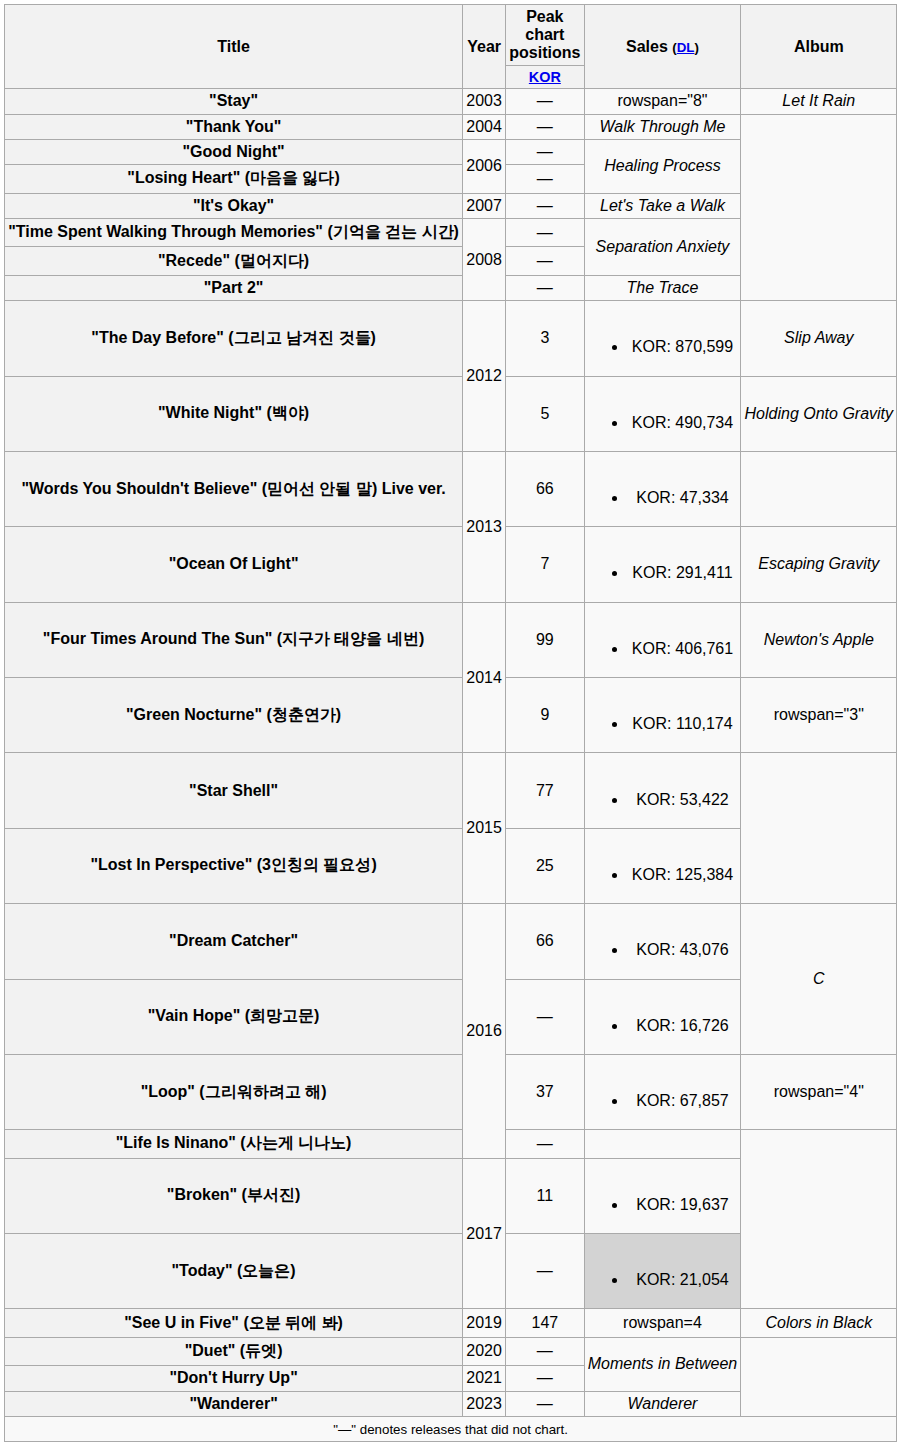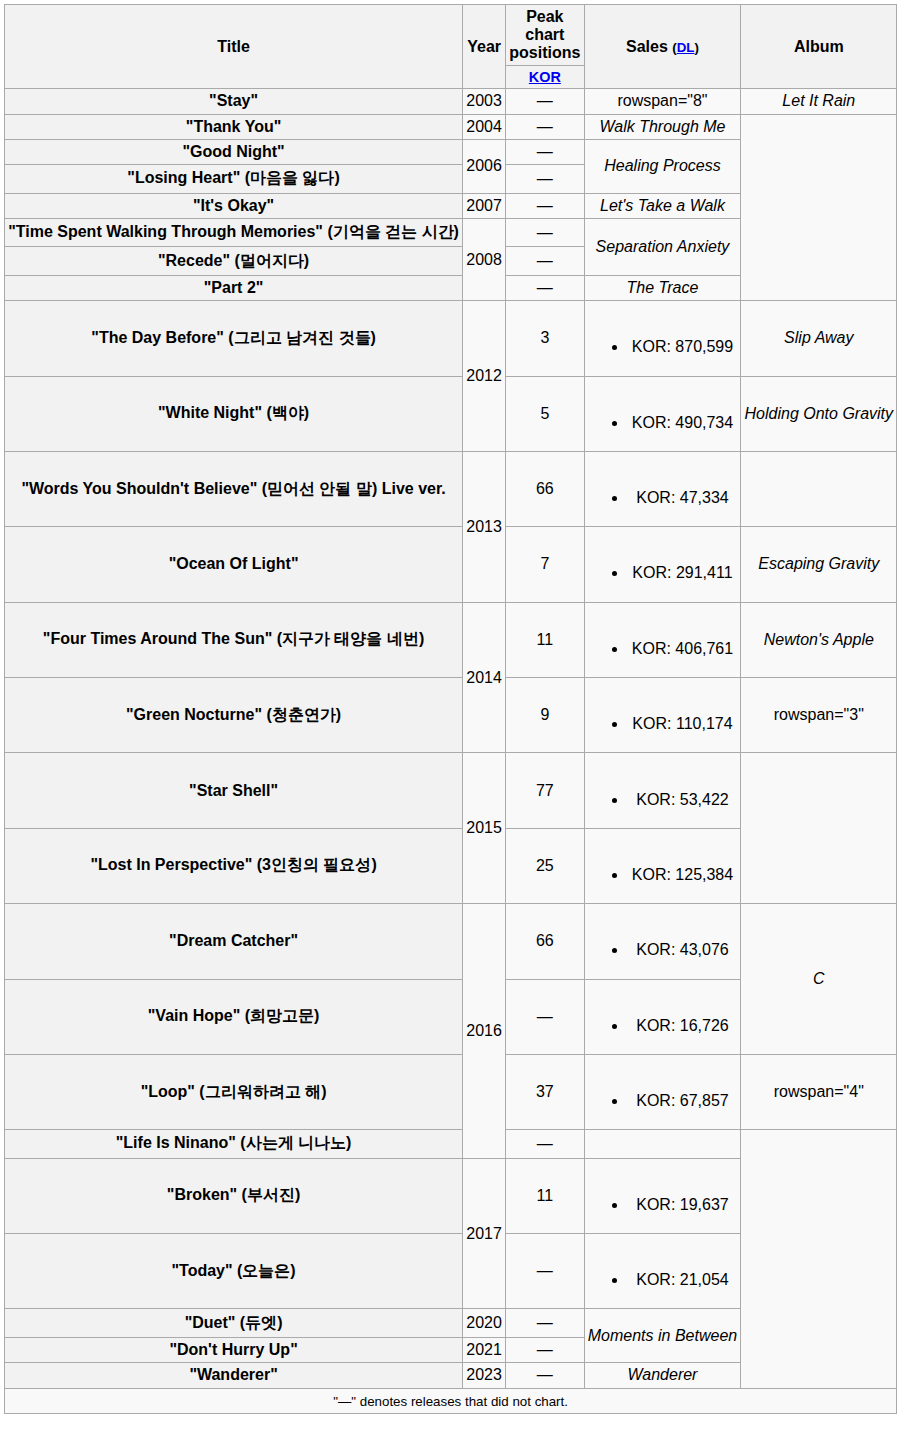(545, 639) 99 -> (545, 639) 11
(662, 1280) lightgrey background -> (662, 1280) no background
- row: (234, 1322)
